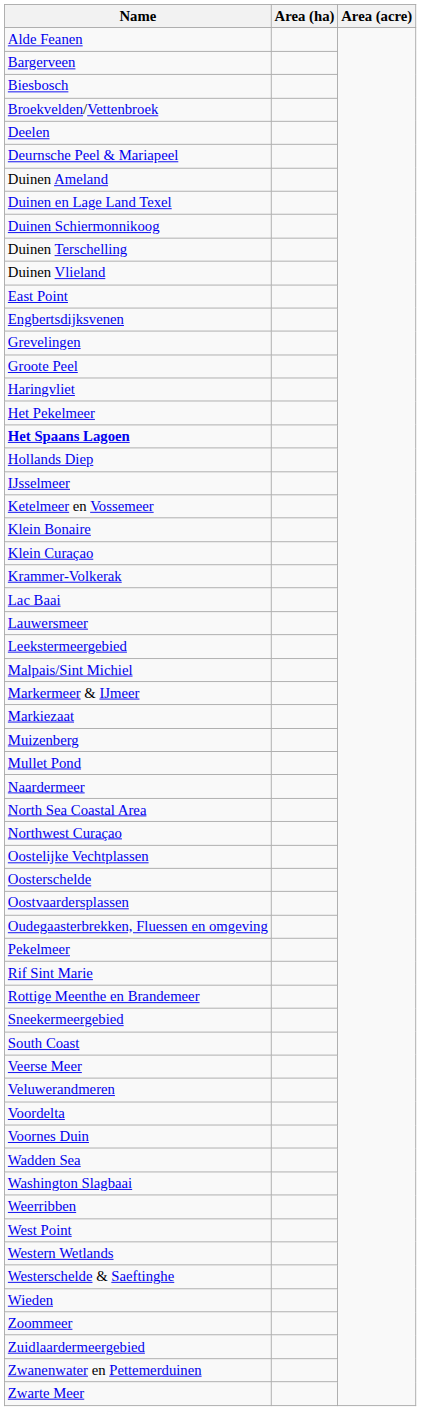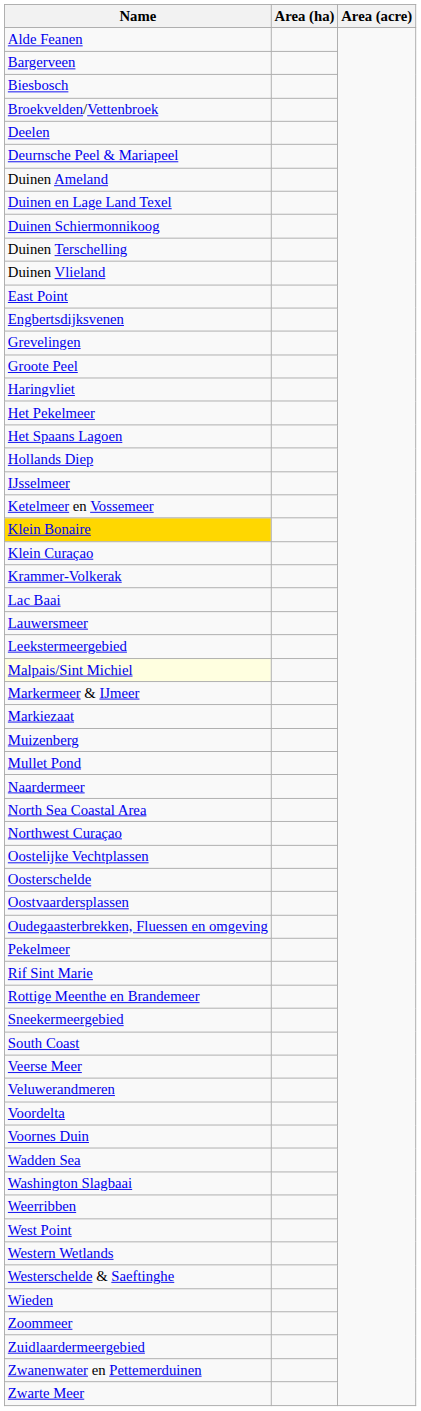(69, 436) bold -> (65, 436) normal
(49, 529) no background -> (49, 529) gold background
(70, 669) no background -> (70, 669) lightyellow background
